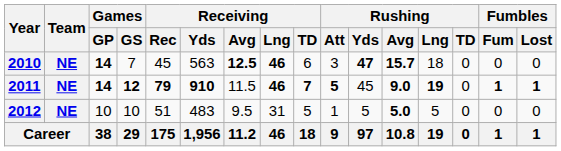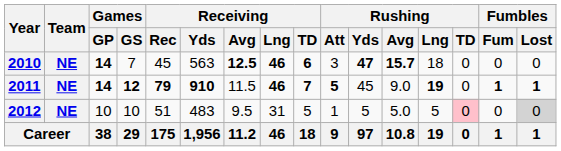(307, 63) normal -> (307, 63) bold
(400, 87) bold -> (400, 87) normal
(400, 110) bold -> (400, 110) normal
(466, 110) no background -> (466, 110) pink background
(536, 110) no background -> (536, 110) lightgrey background
